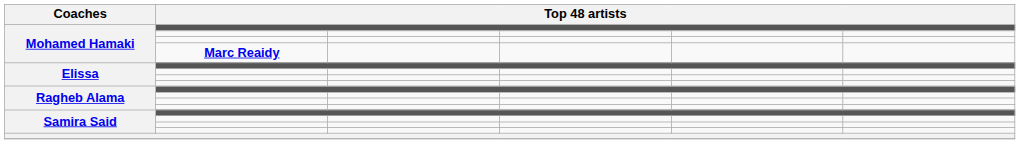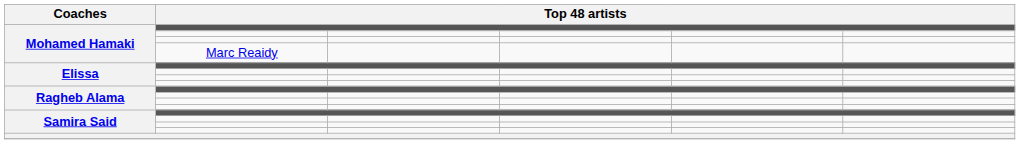(242, 52) bold -> (242, 52) normal
